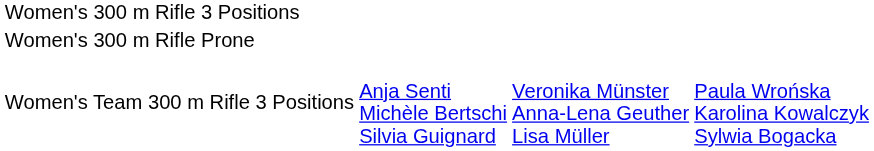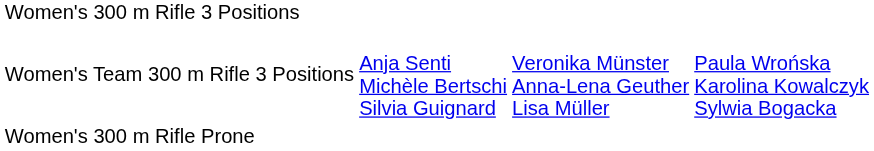rows swapped: (179, 102) <-> (130, 40)
